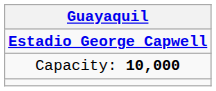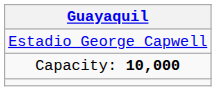(108, 41) bold -> (108, 41) normal
